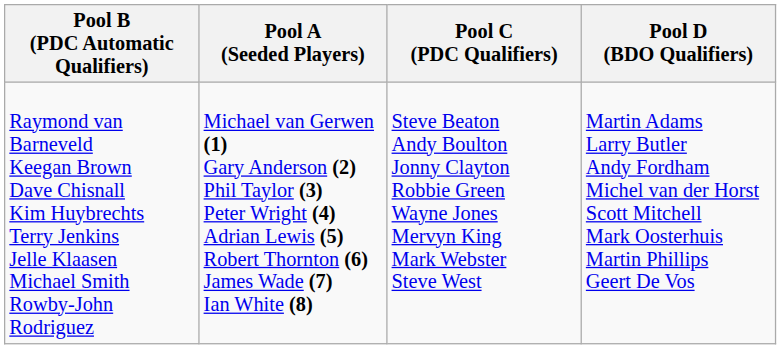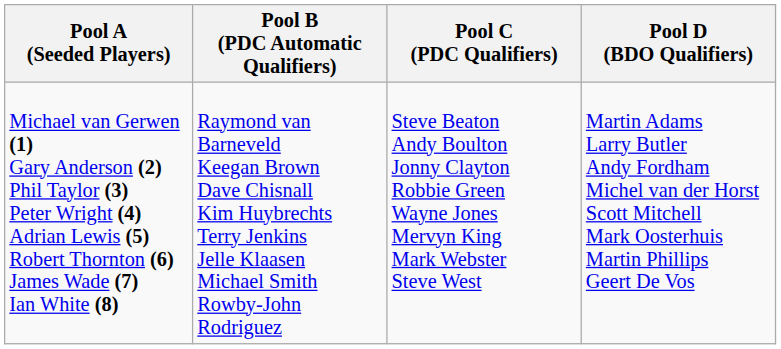columns swapped: (293, 43) <-> (102, 43)
